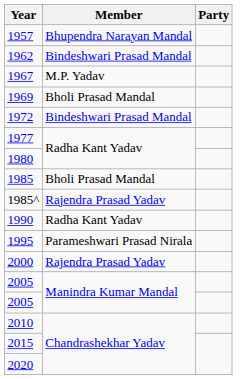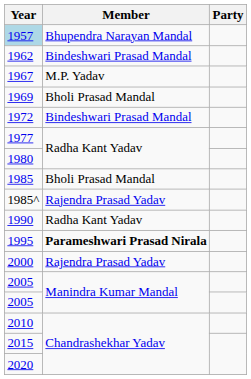(20, 35) no background -> (20, 35) lightblue background
(119, 240) normal -> (126, 240) bold
